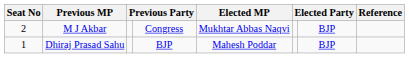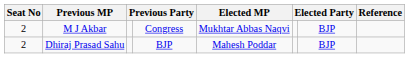(24, 45) 1 -> (24, 45) 2
